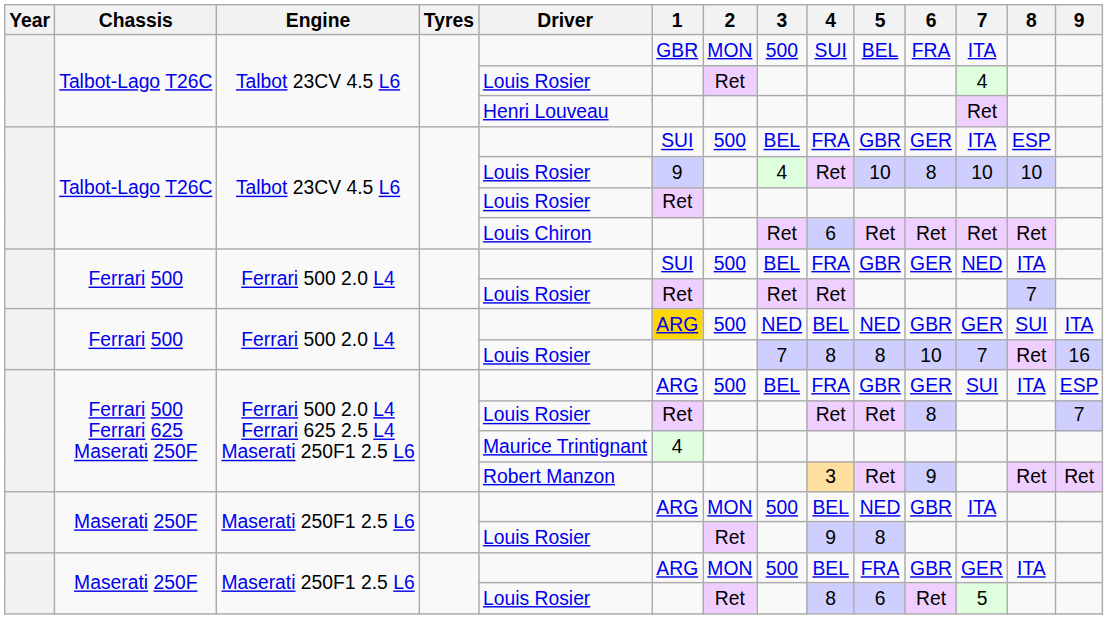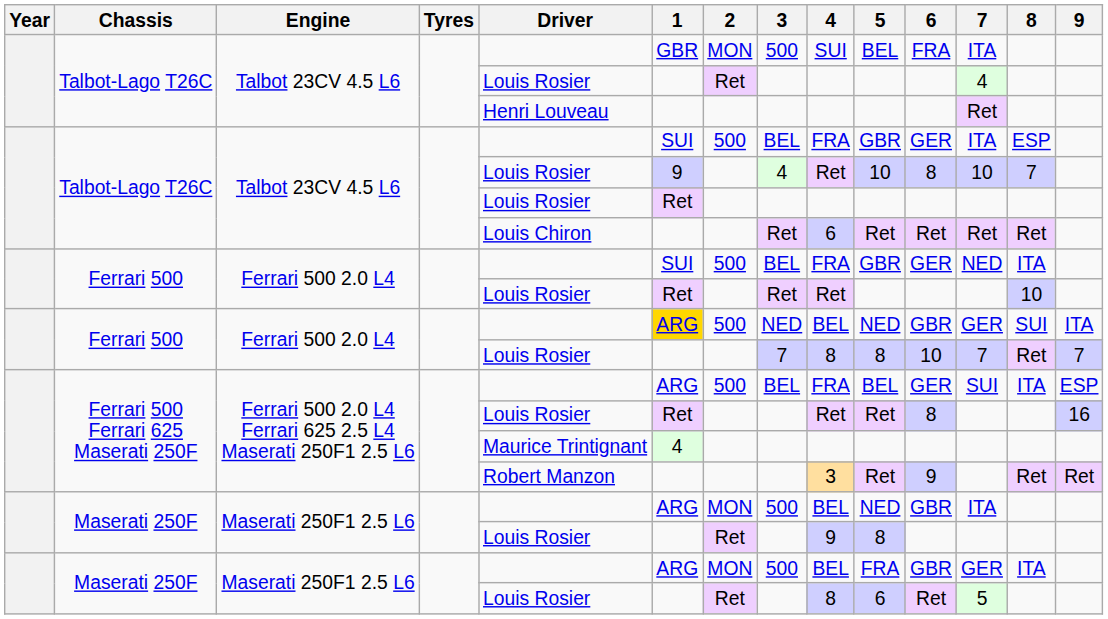(1031, 172) 10 -> (1031, 172) 7
(1031, 293) 7 -> (1031, 293) 10
(1079, 354) 16 -> (1079, 354) 7
(880, 385) GBR -> (880, 385) BEL
(1079, 415) 7 -> (1079, 415) 16
